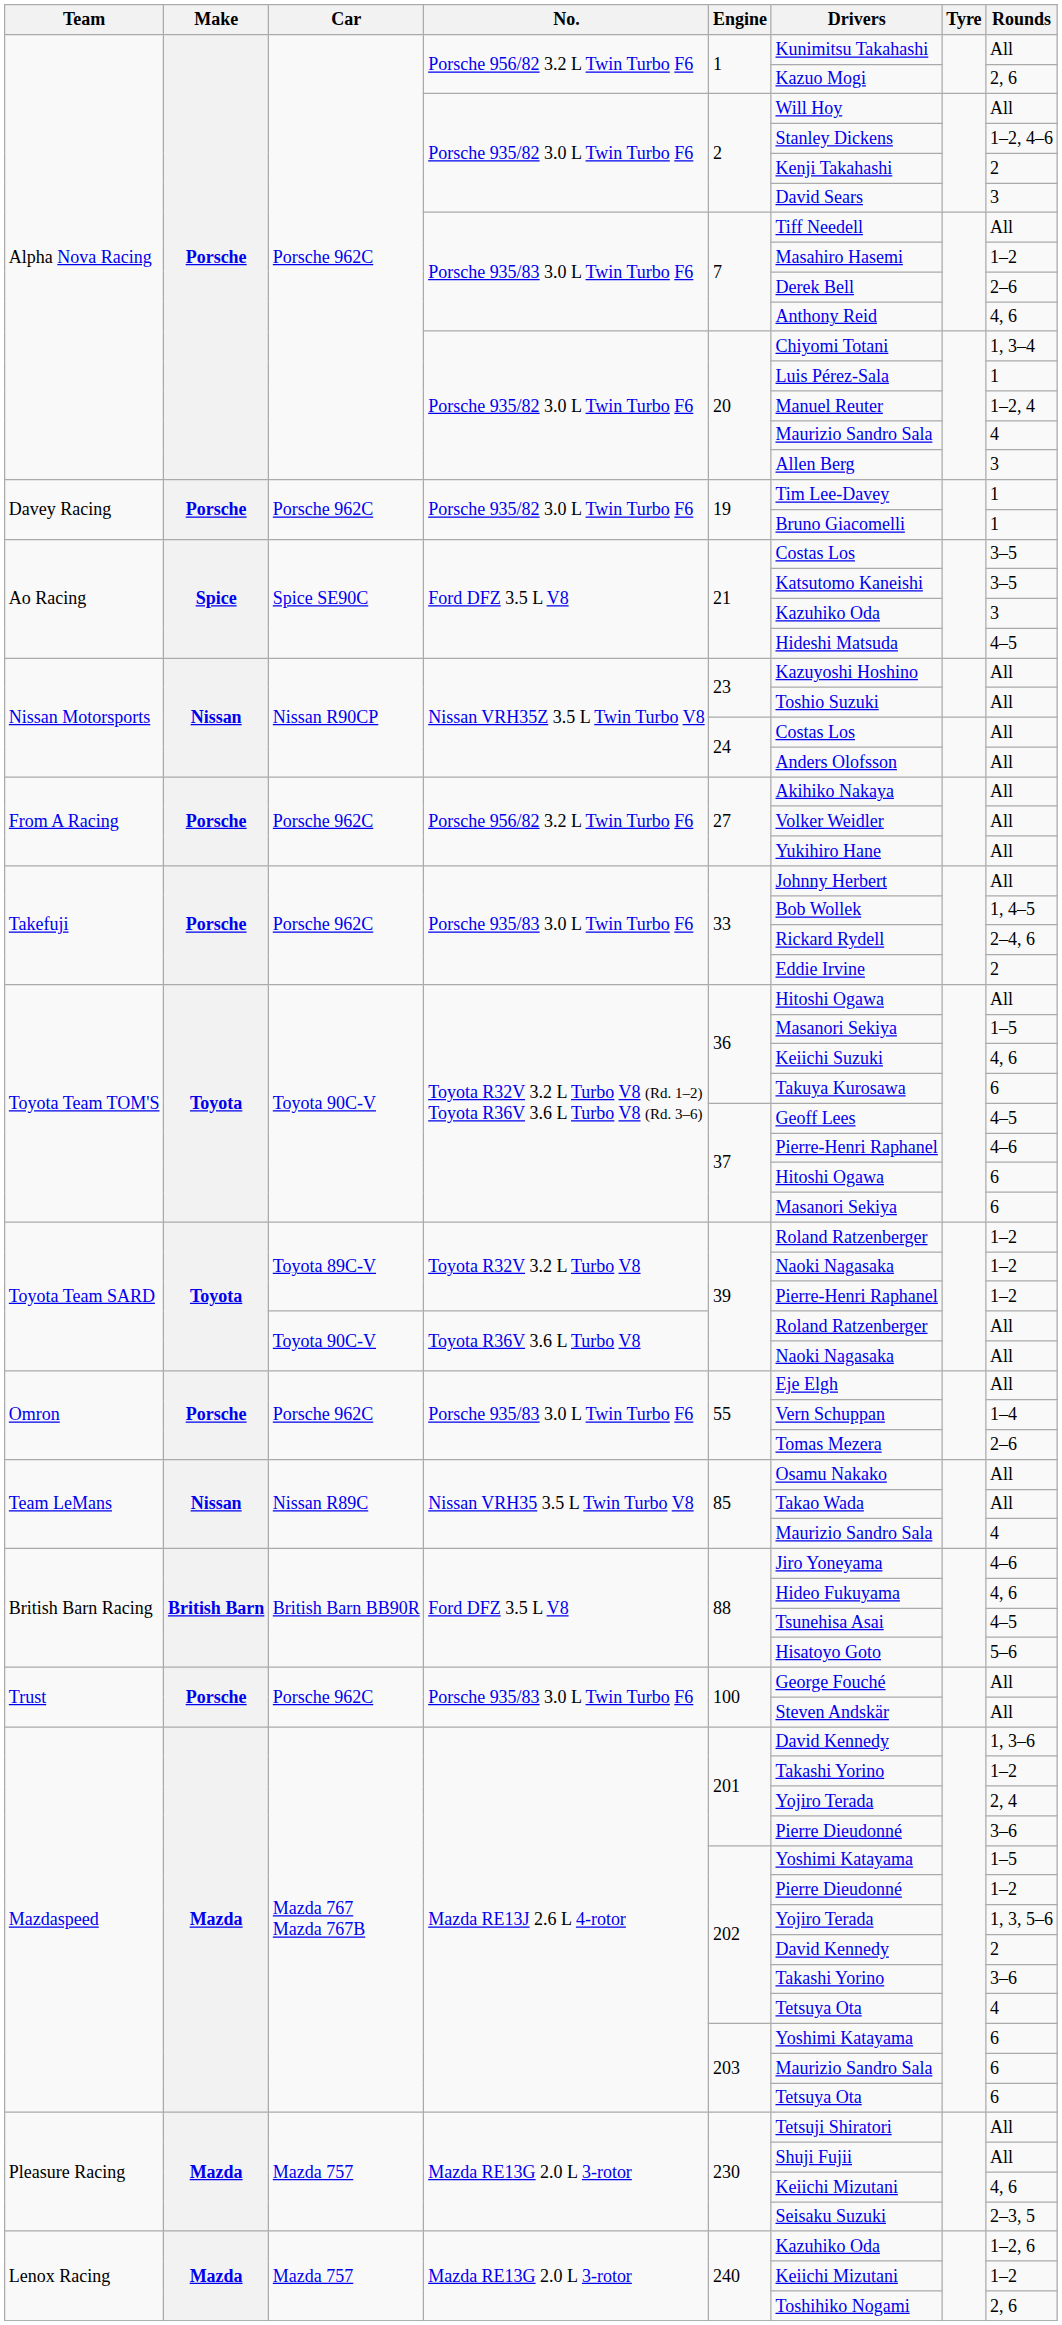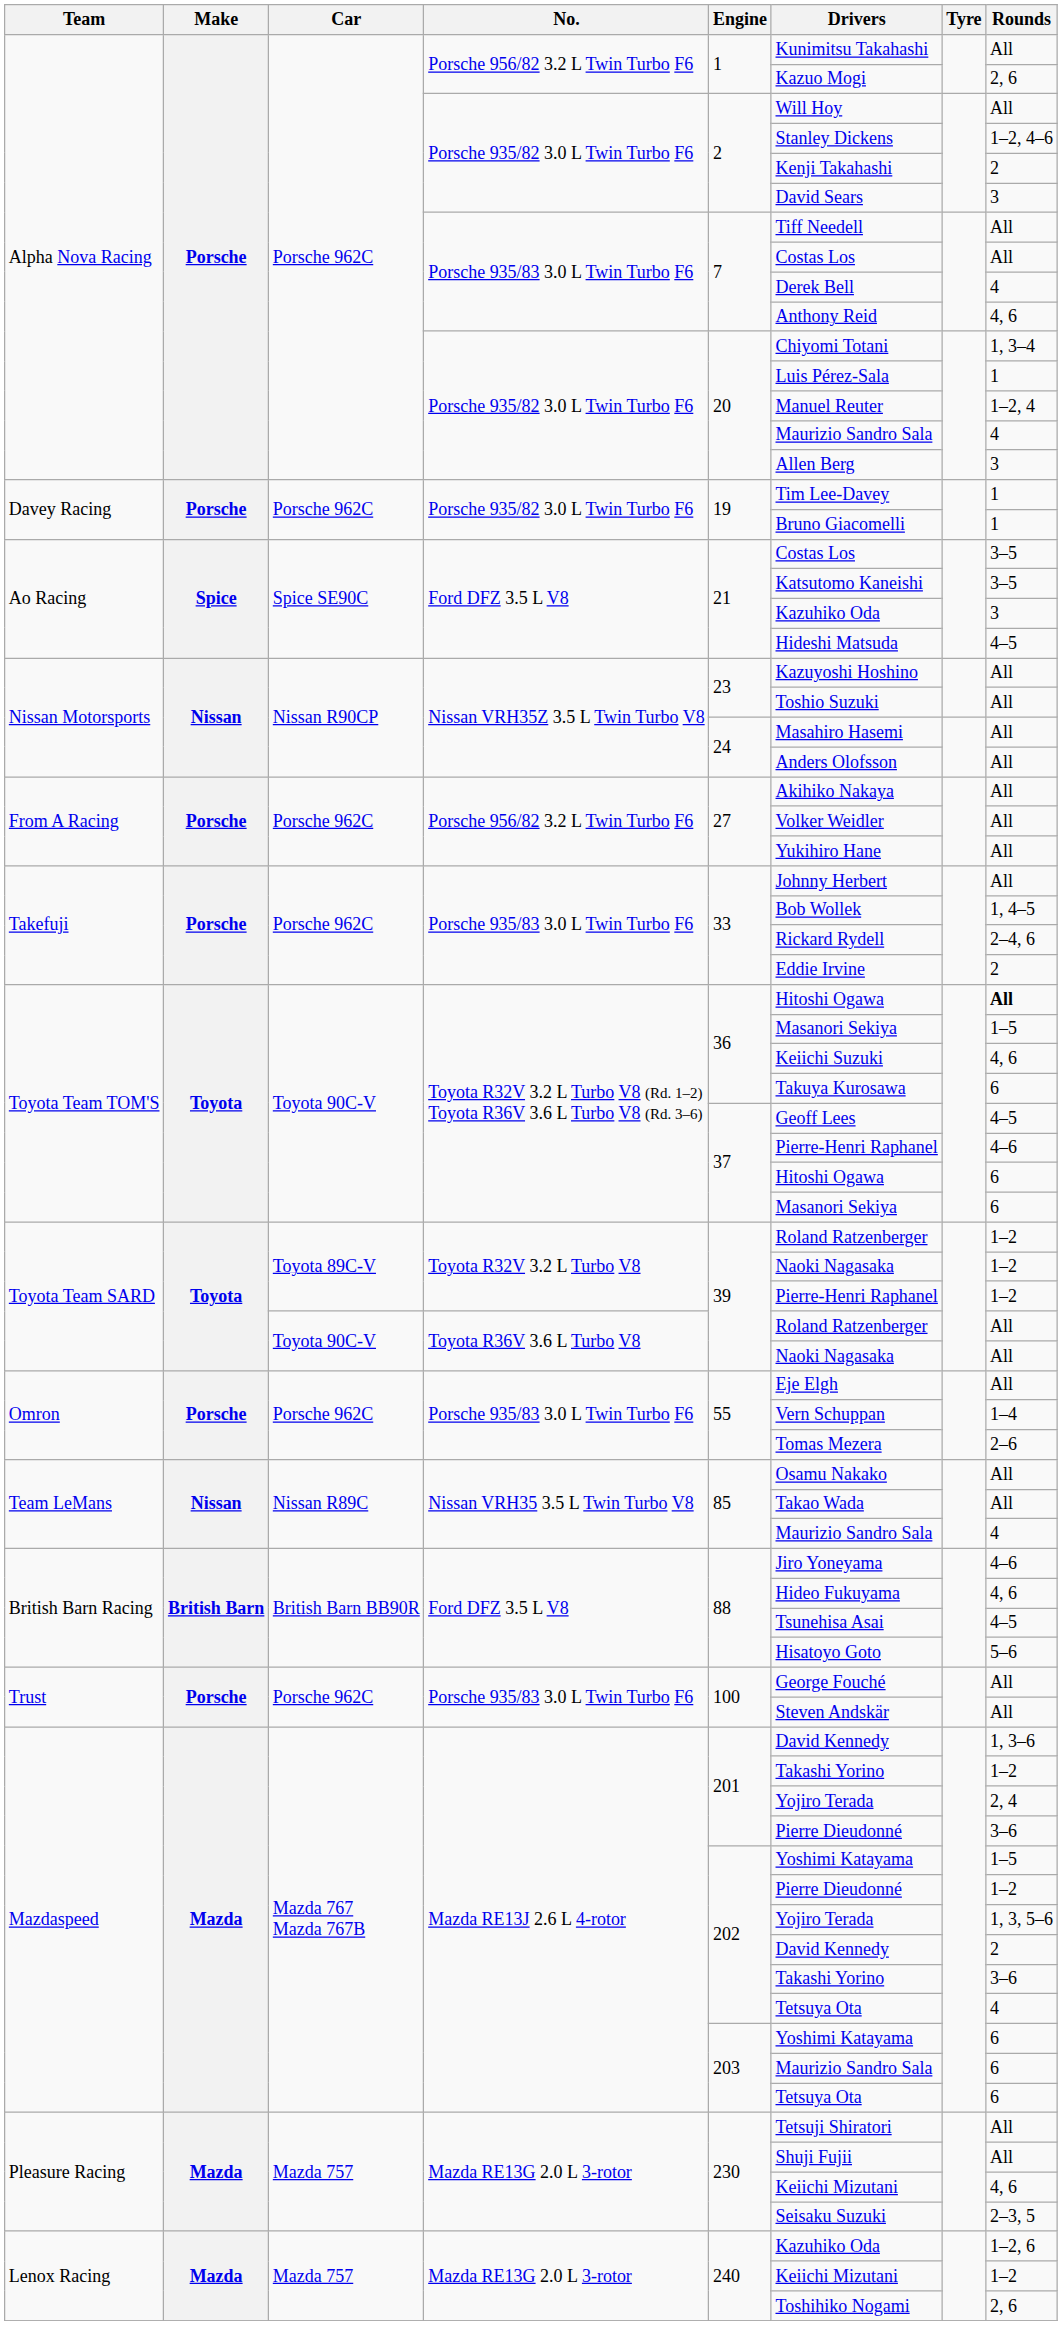(839, 257) Masahiro Hasemi -> (815, 257) Costas Los
(1004, 257) 1–2 -> (1002, 257) All
(1004, 286) 2–6 -> (995, 286) 4
(815, 732) Costas Los -> (839, 732) Masahiro Hasemi
(1002, 999) normal -> (1002, 999) bold
